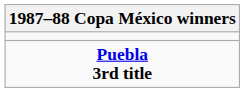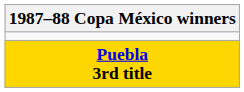(122, 63) no background -> (122, 63) gold background
